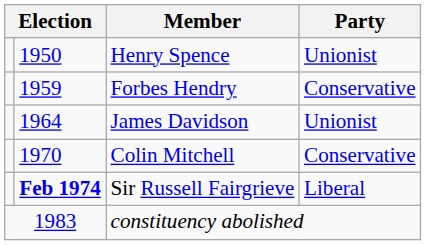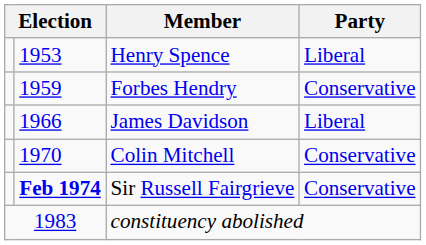(40, 54) 1950 -> (40, 54) 1953
(340, 54) Unionist -> (335, 54) Liberal
(40, 121) 1964 -> (40, 121) 1966
(340, 121) Unionist -> (335, 121) Liberal
(335, 188) Liberal -> (360, 188) Conservative
